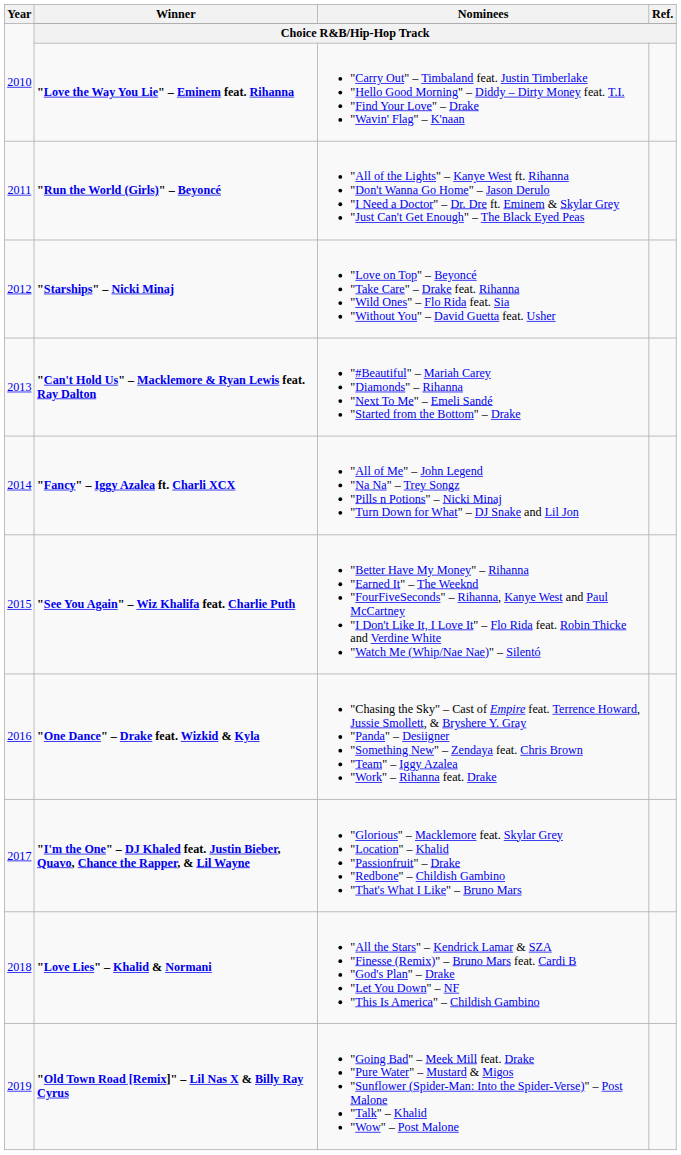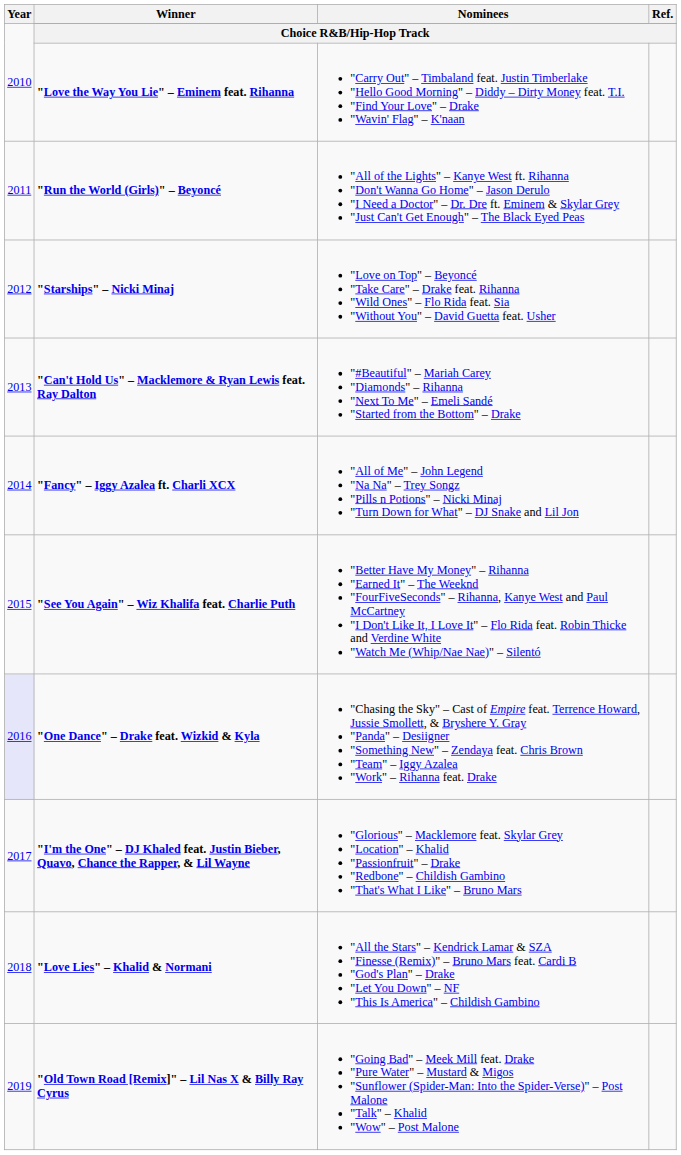(19, 736) no background -> (19, 736) lavender background
